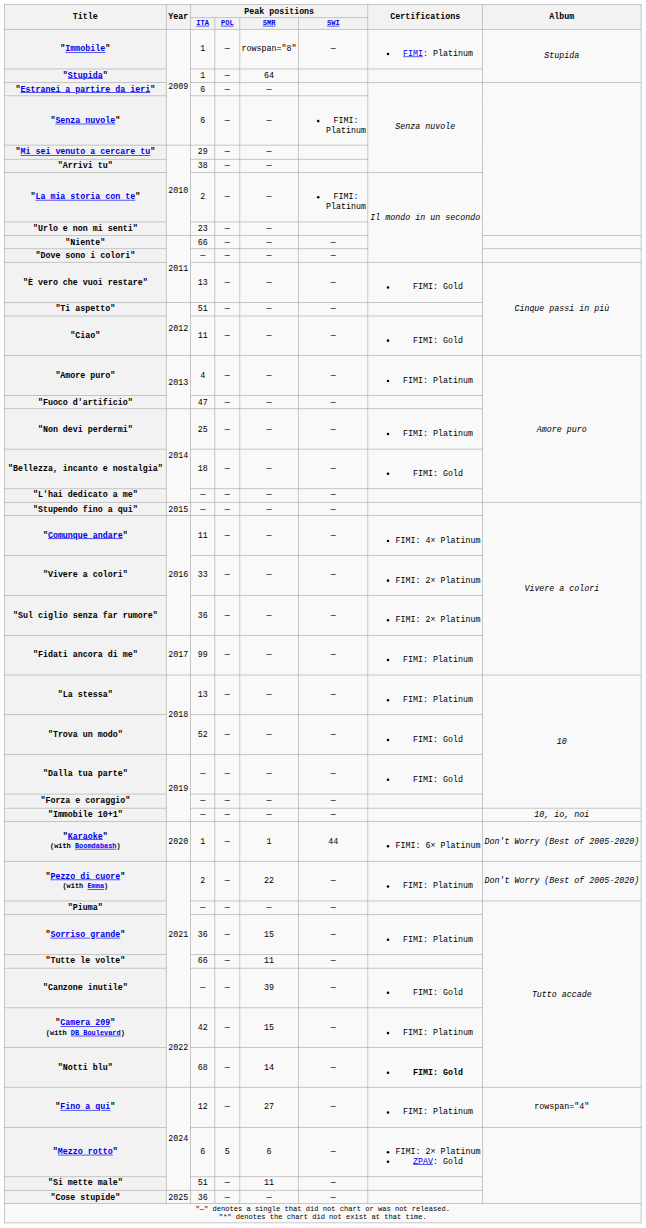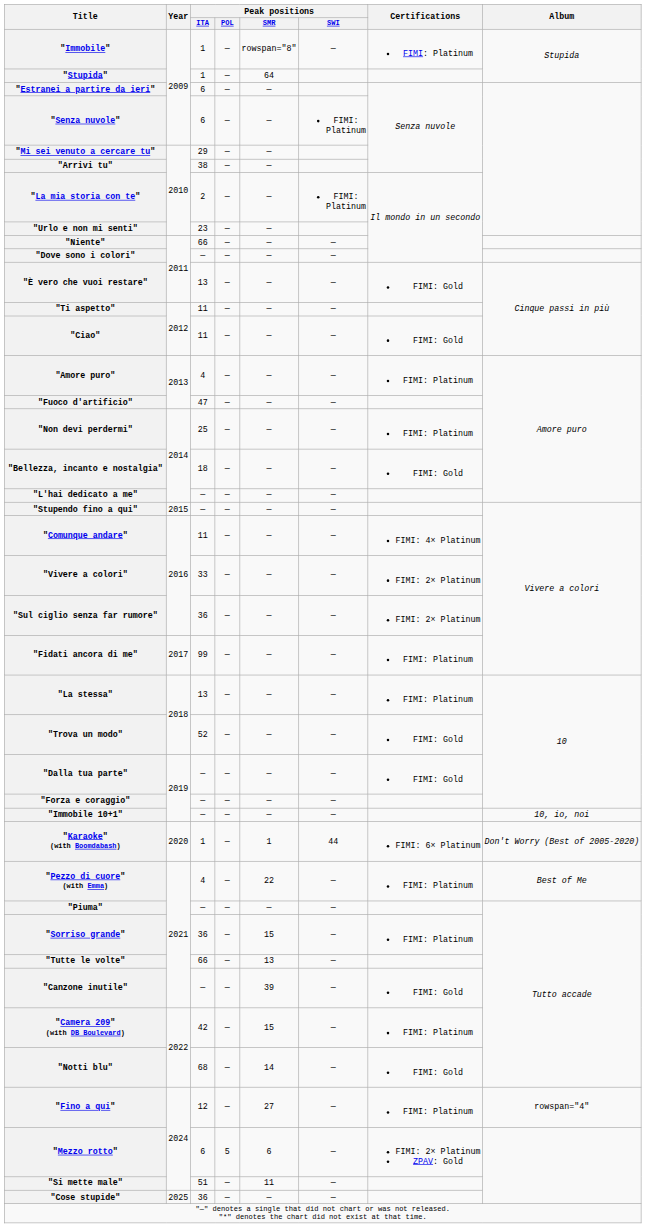(203, 309) 51 -> (203, 309) 11
(203, 881) 2 -> (203, 881) 4
(562, 881) Don't Worry (Best of 2005-2020) -> (562, 881) Best of Me
(269, 961) 11 -> (269, 961) 13
(425, 1072) bold -> (425, 1072) normal
